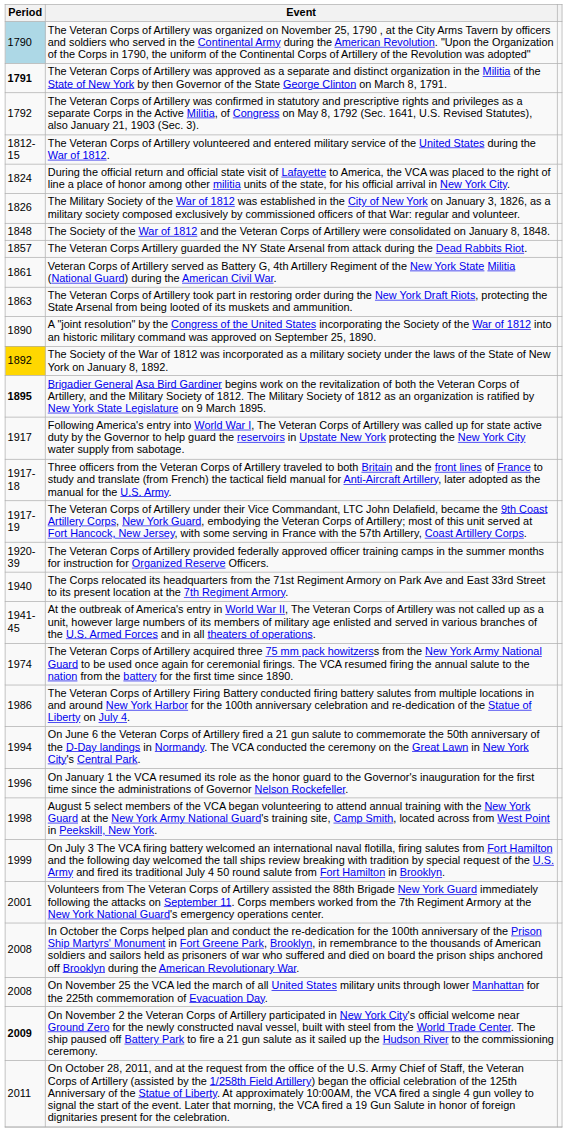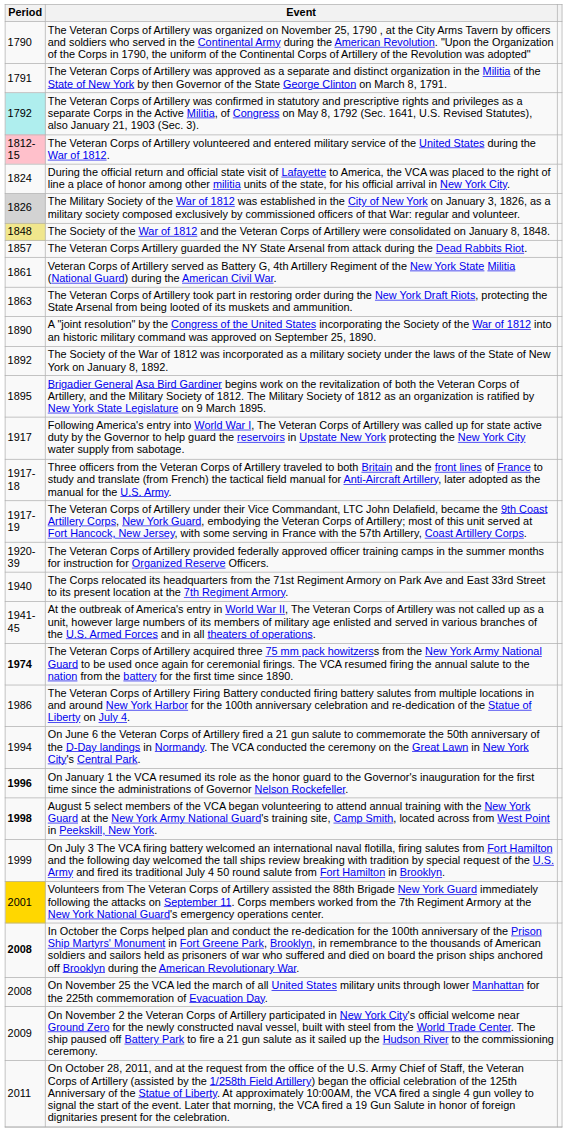(20, 42) lightblue background -> (20, 42) no background
(20, 78) bold -> (20, 78) normal
(20, 113) no background -> (20, 113) paleturquoise background
(22, 149) no background -> (22, 149) pink background
(20, 208) no background -> (20, 208) lightgrey background
(20, 231) no background -> (20, 231) khaki background
(20, 360) gold background -> (20, 360) no background
(20, 396) bold -> (20, 396) normal
(20, 664) normal -> (20, 664) bold
(20, 783) normal -> (20, 783) bold
(20, 818) normal -> (20, 818) bold
(20, 902) no background -> (20, 902) gold background
(20, 950) normal -> (20, 950) bold
(20, 1033) bold -> (20, 1033) normal
